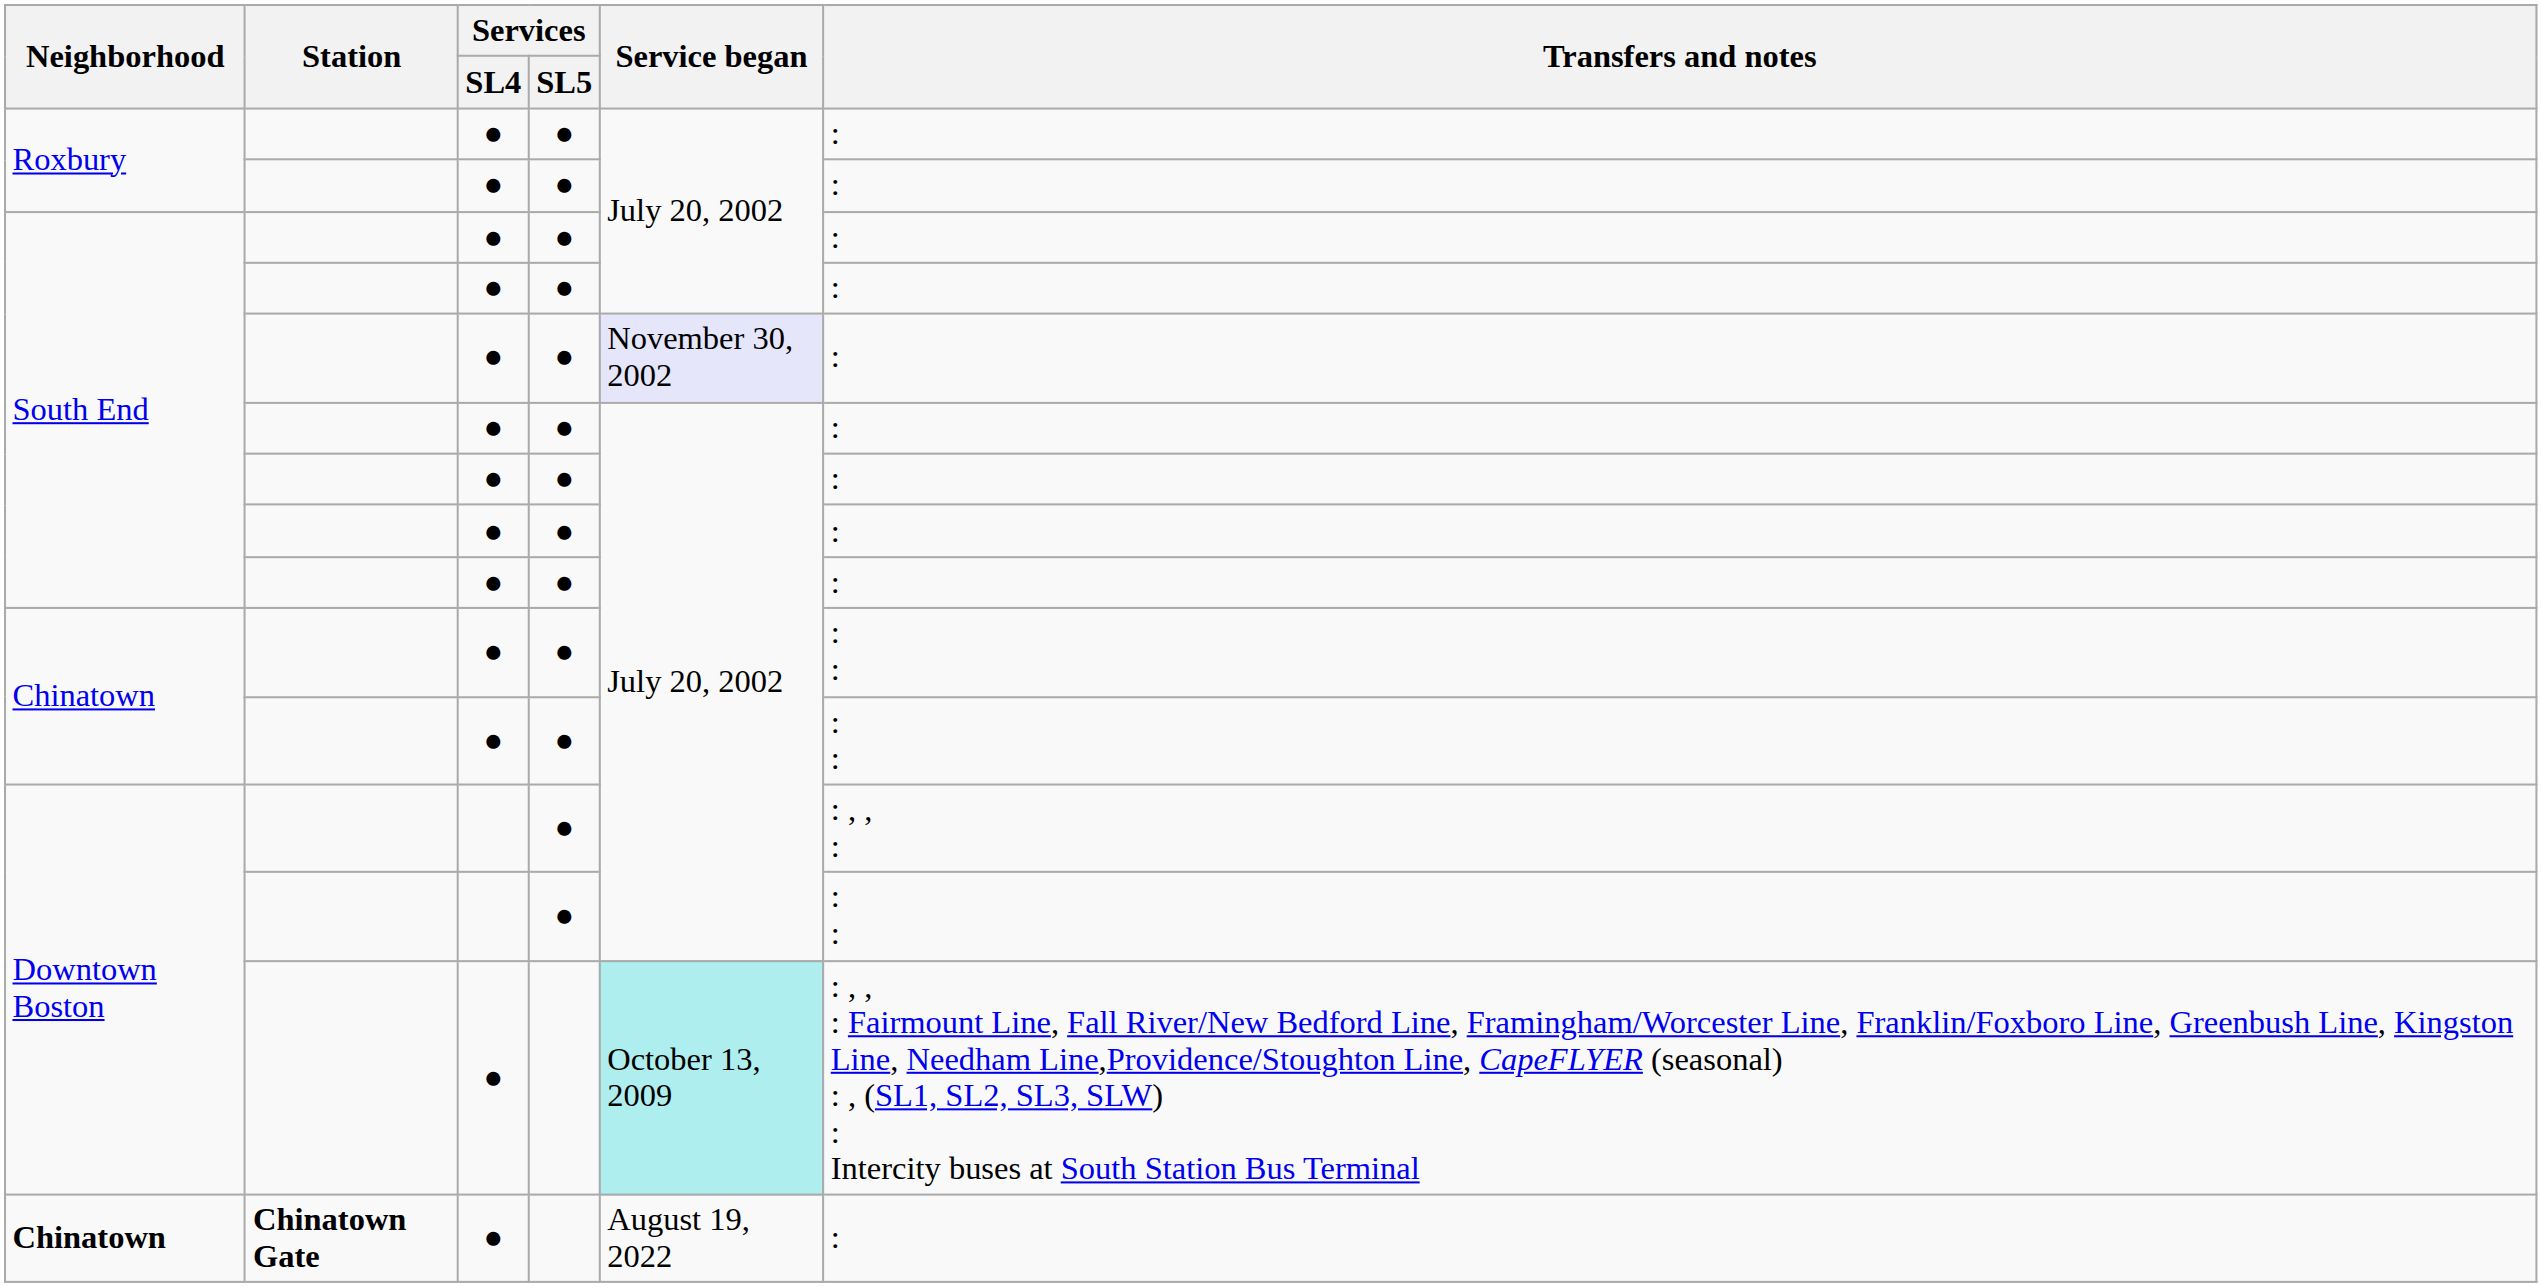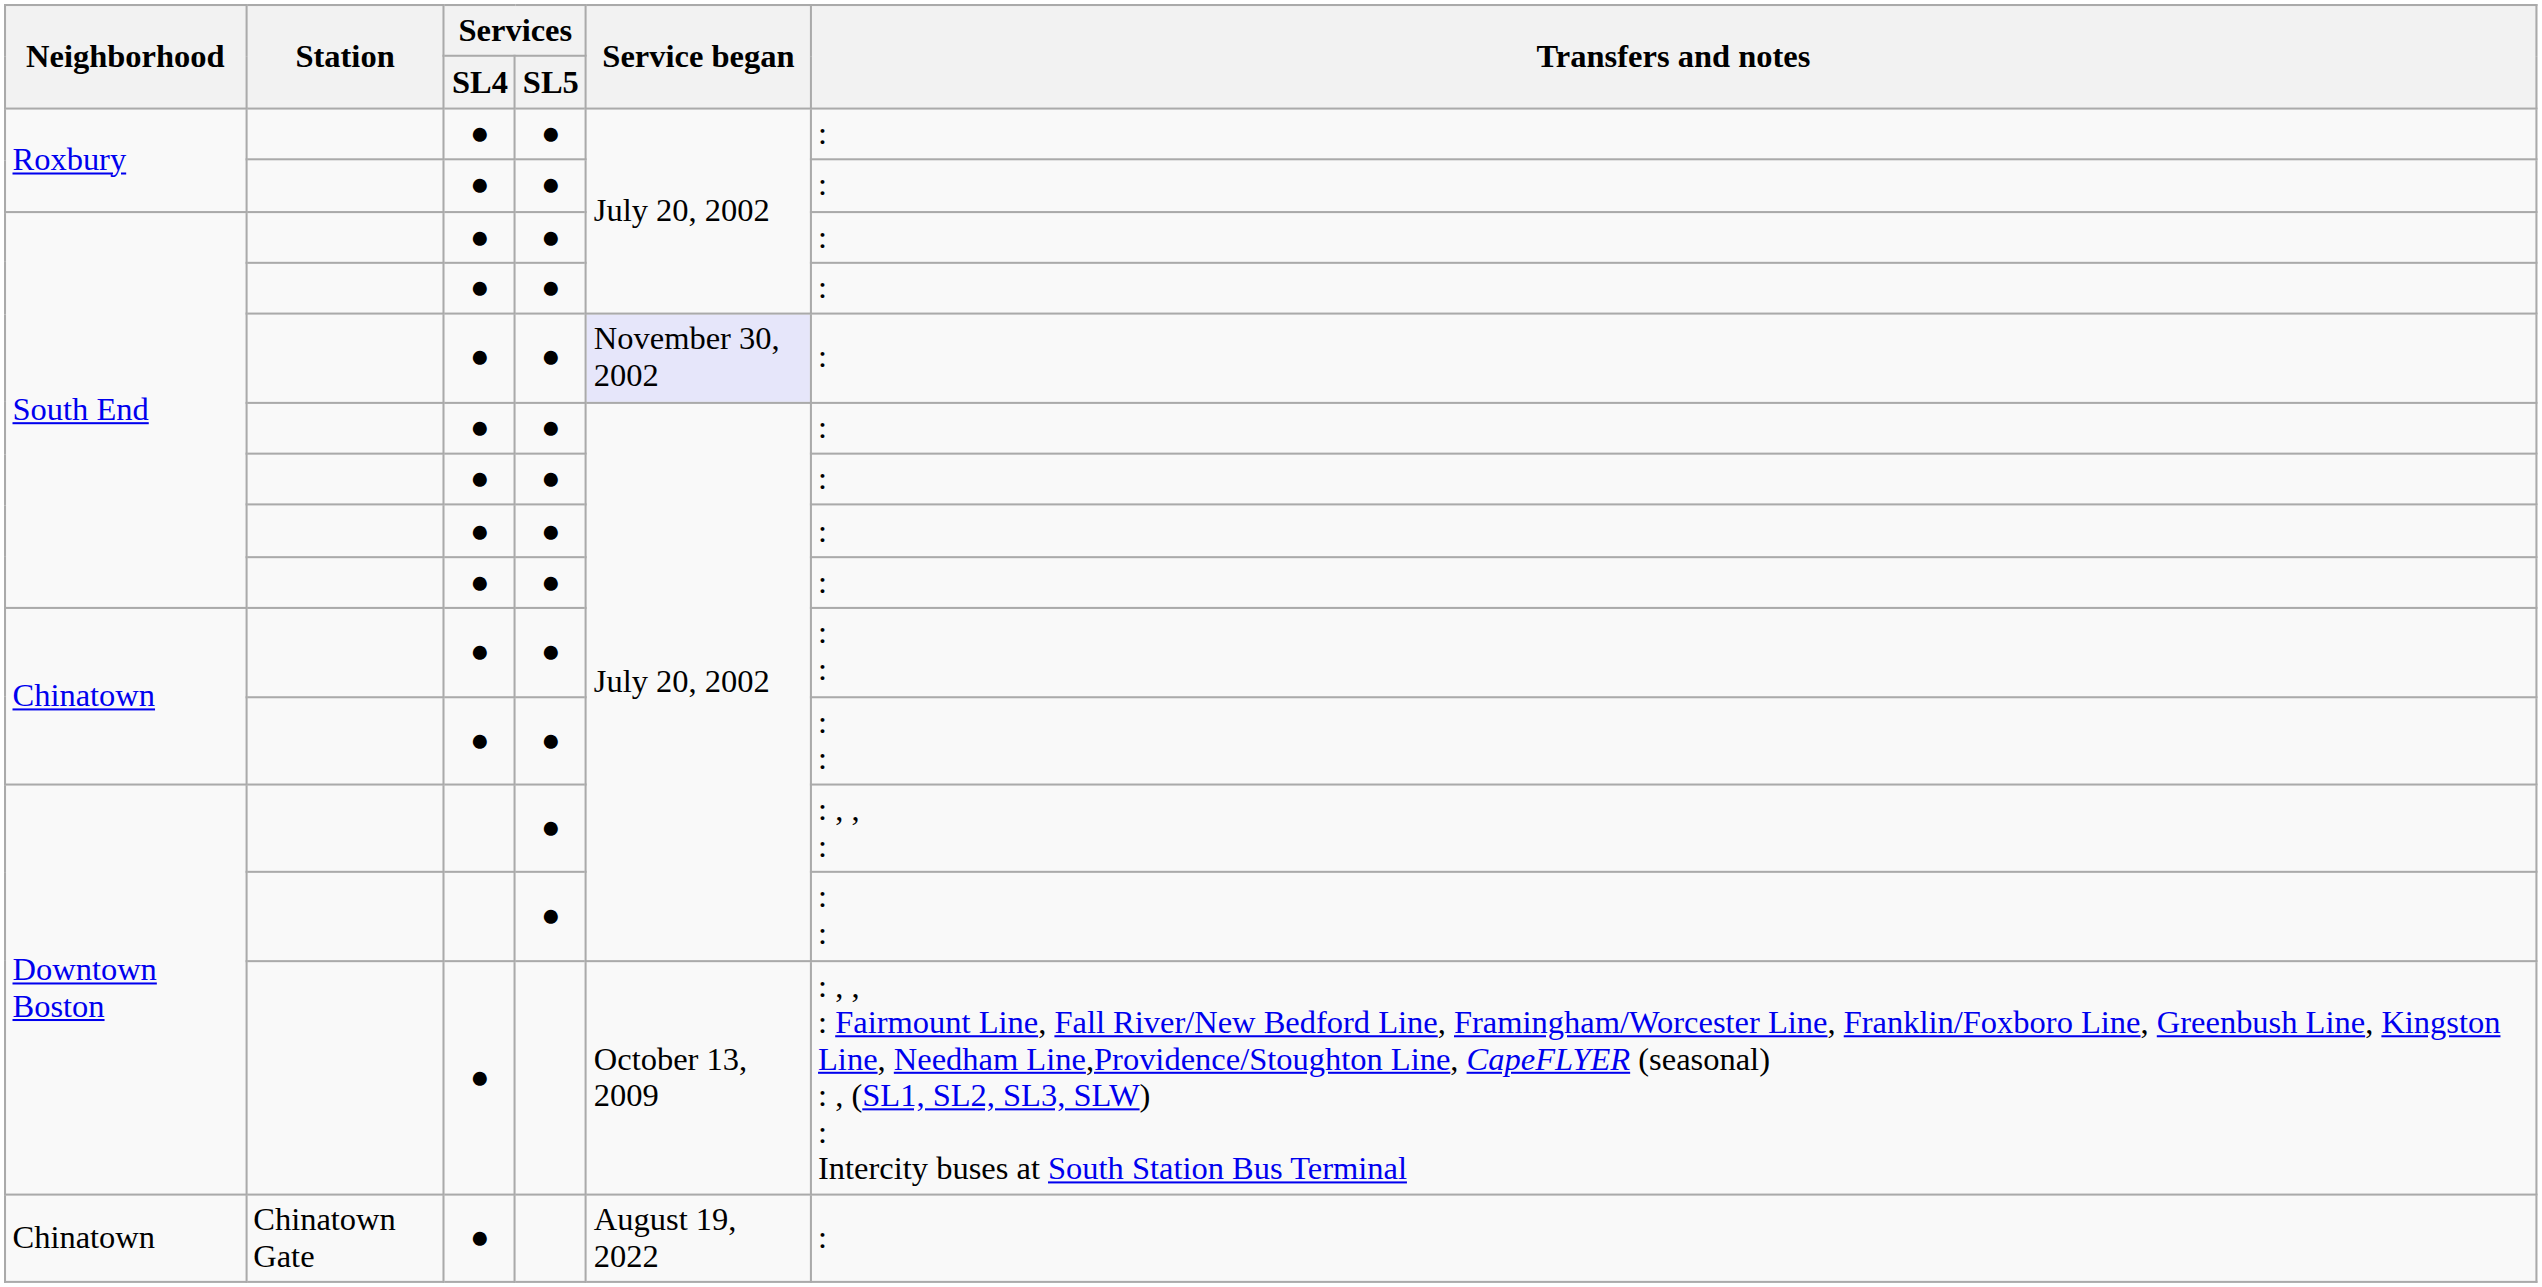(684, 1076) paleturquoise background -> (670, 1076) no background
(89, 1238) bold -> (84, 1238) normal
(330, 1238) bold -> (325, 1238) normal
